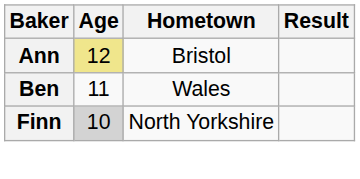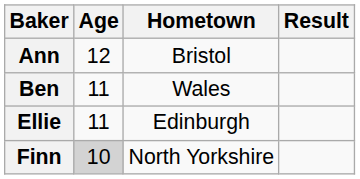(99, 55) khaki background -> (99, 55) no background
+ row: (39, 122)
